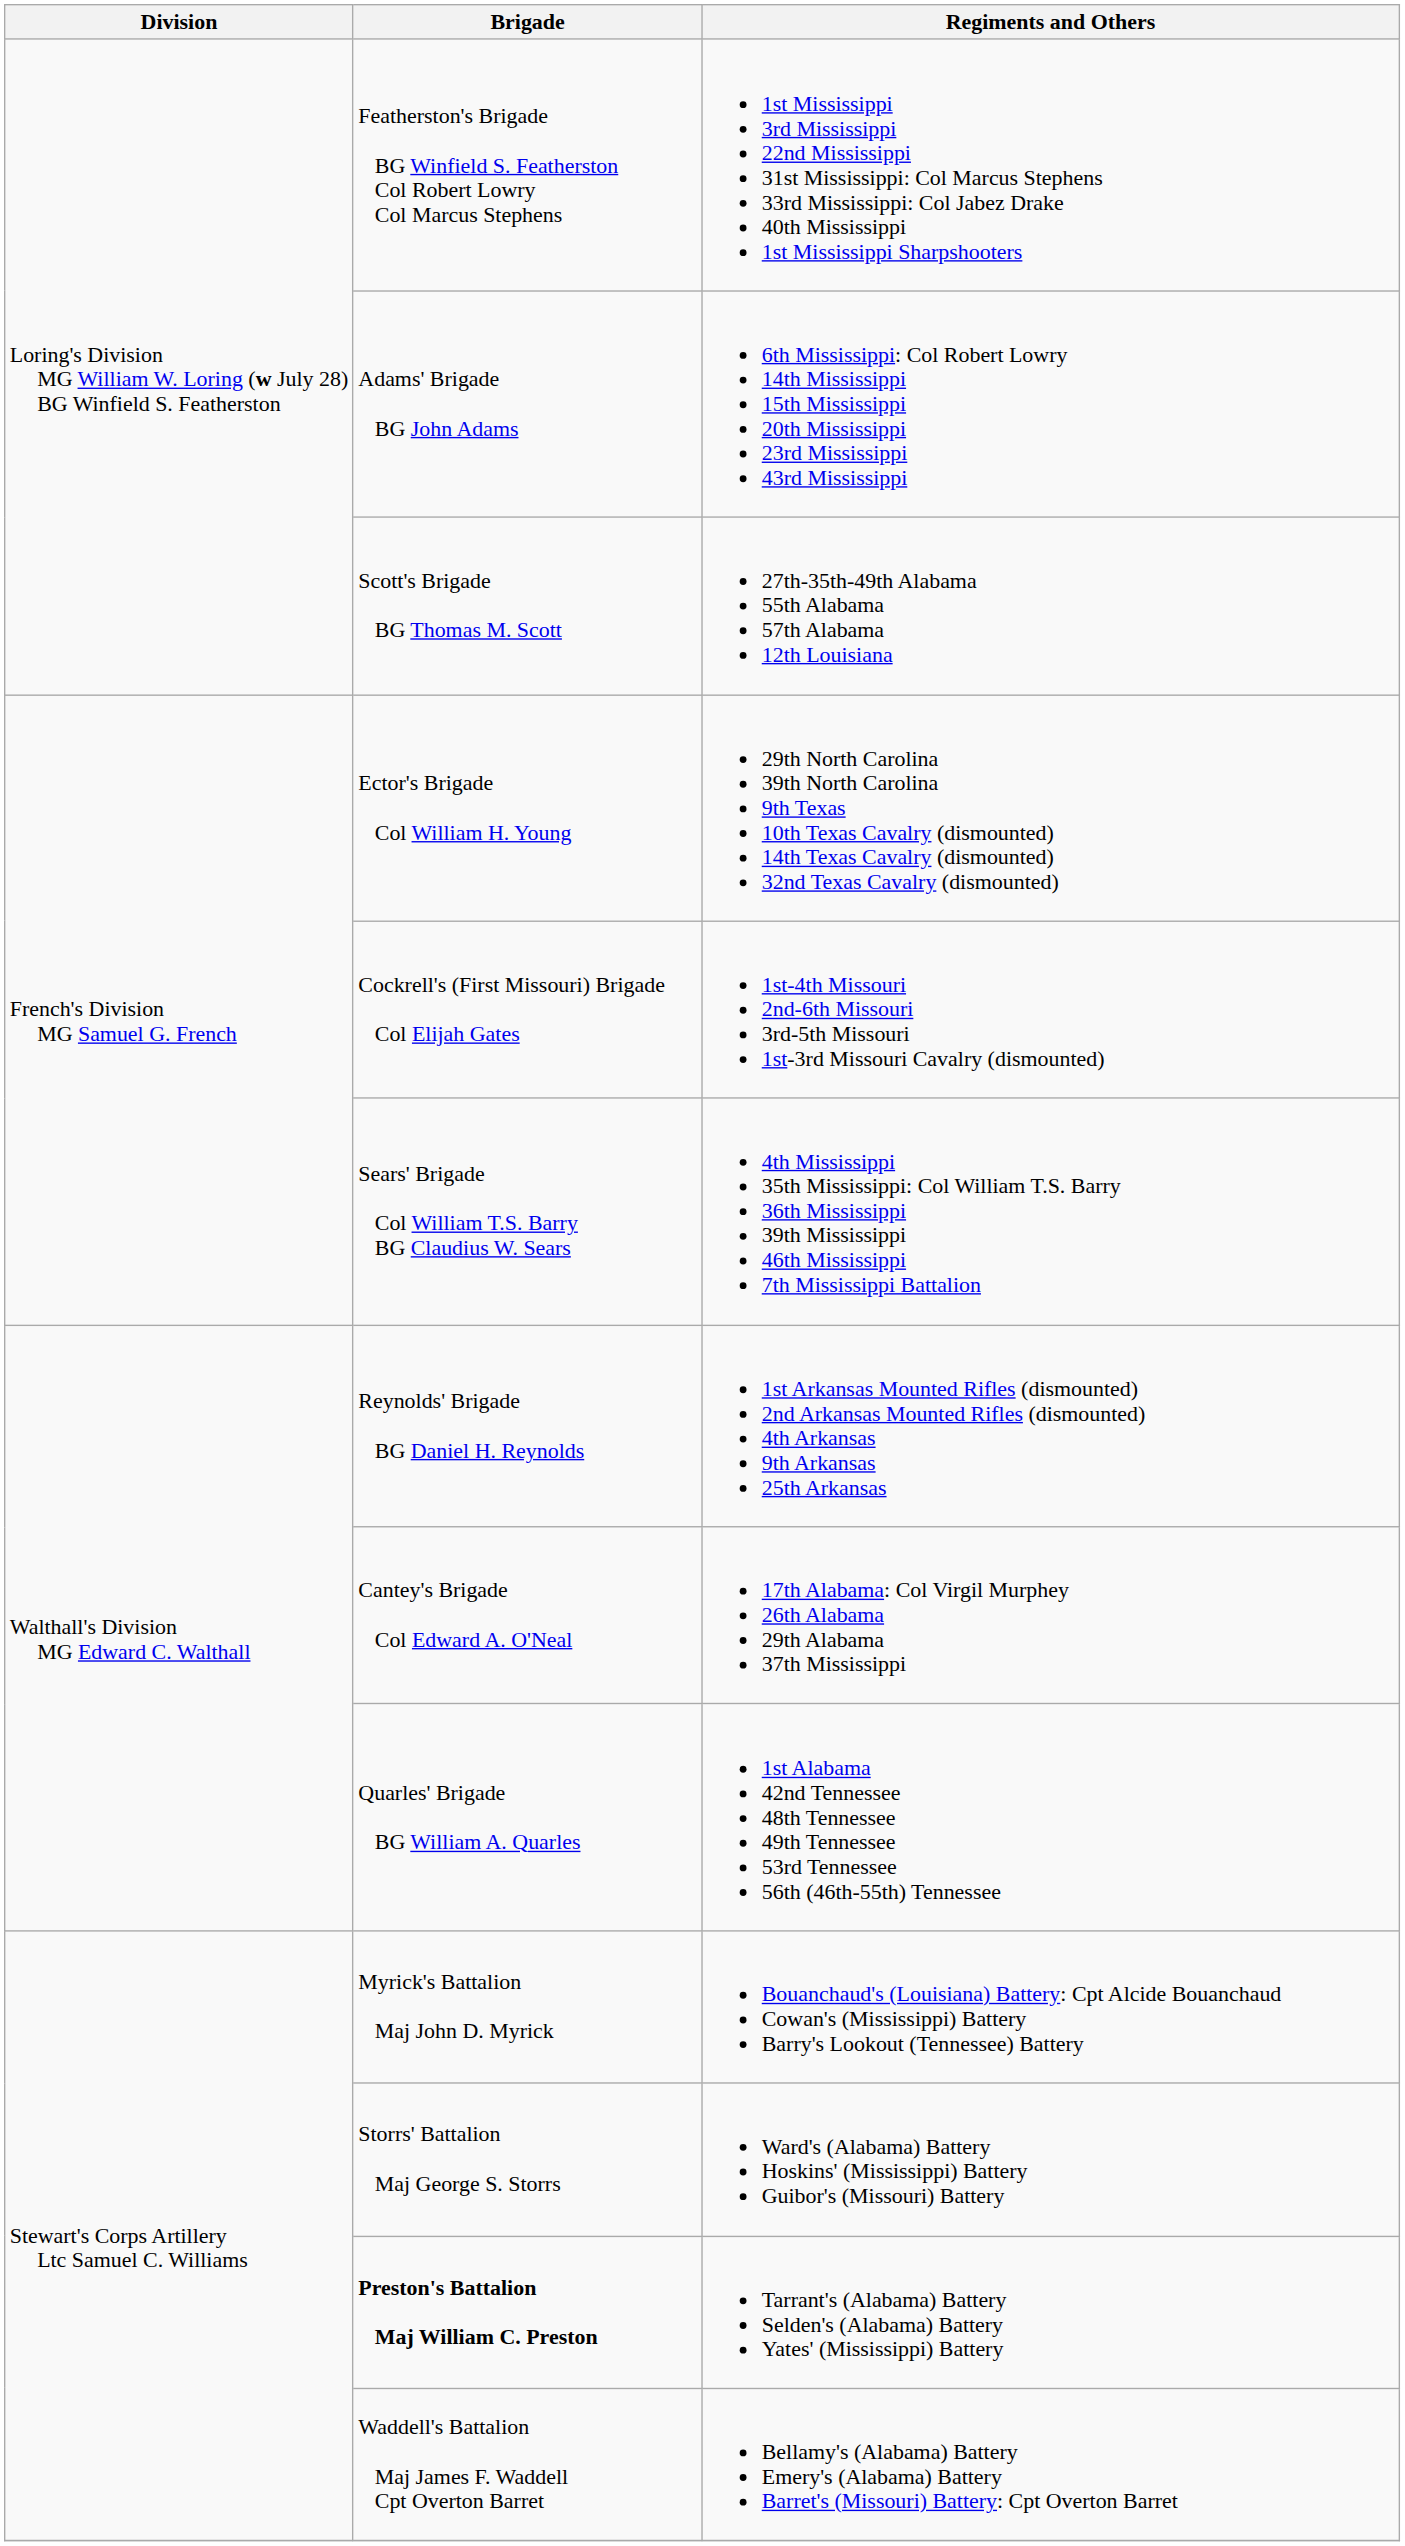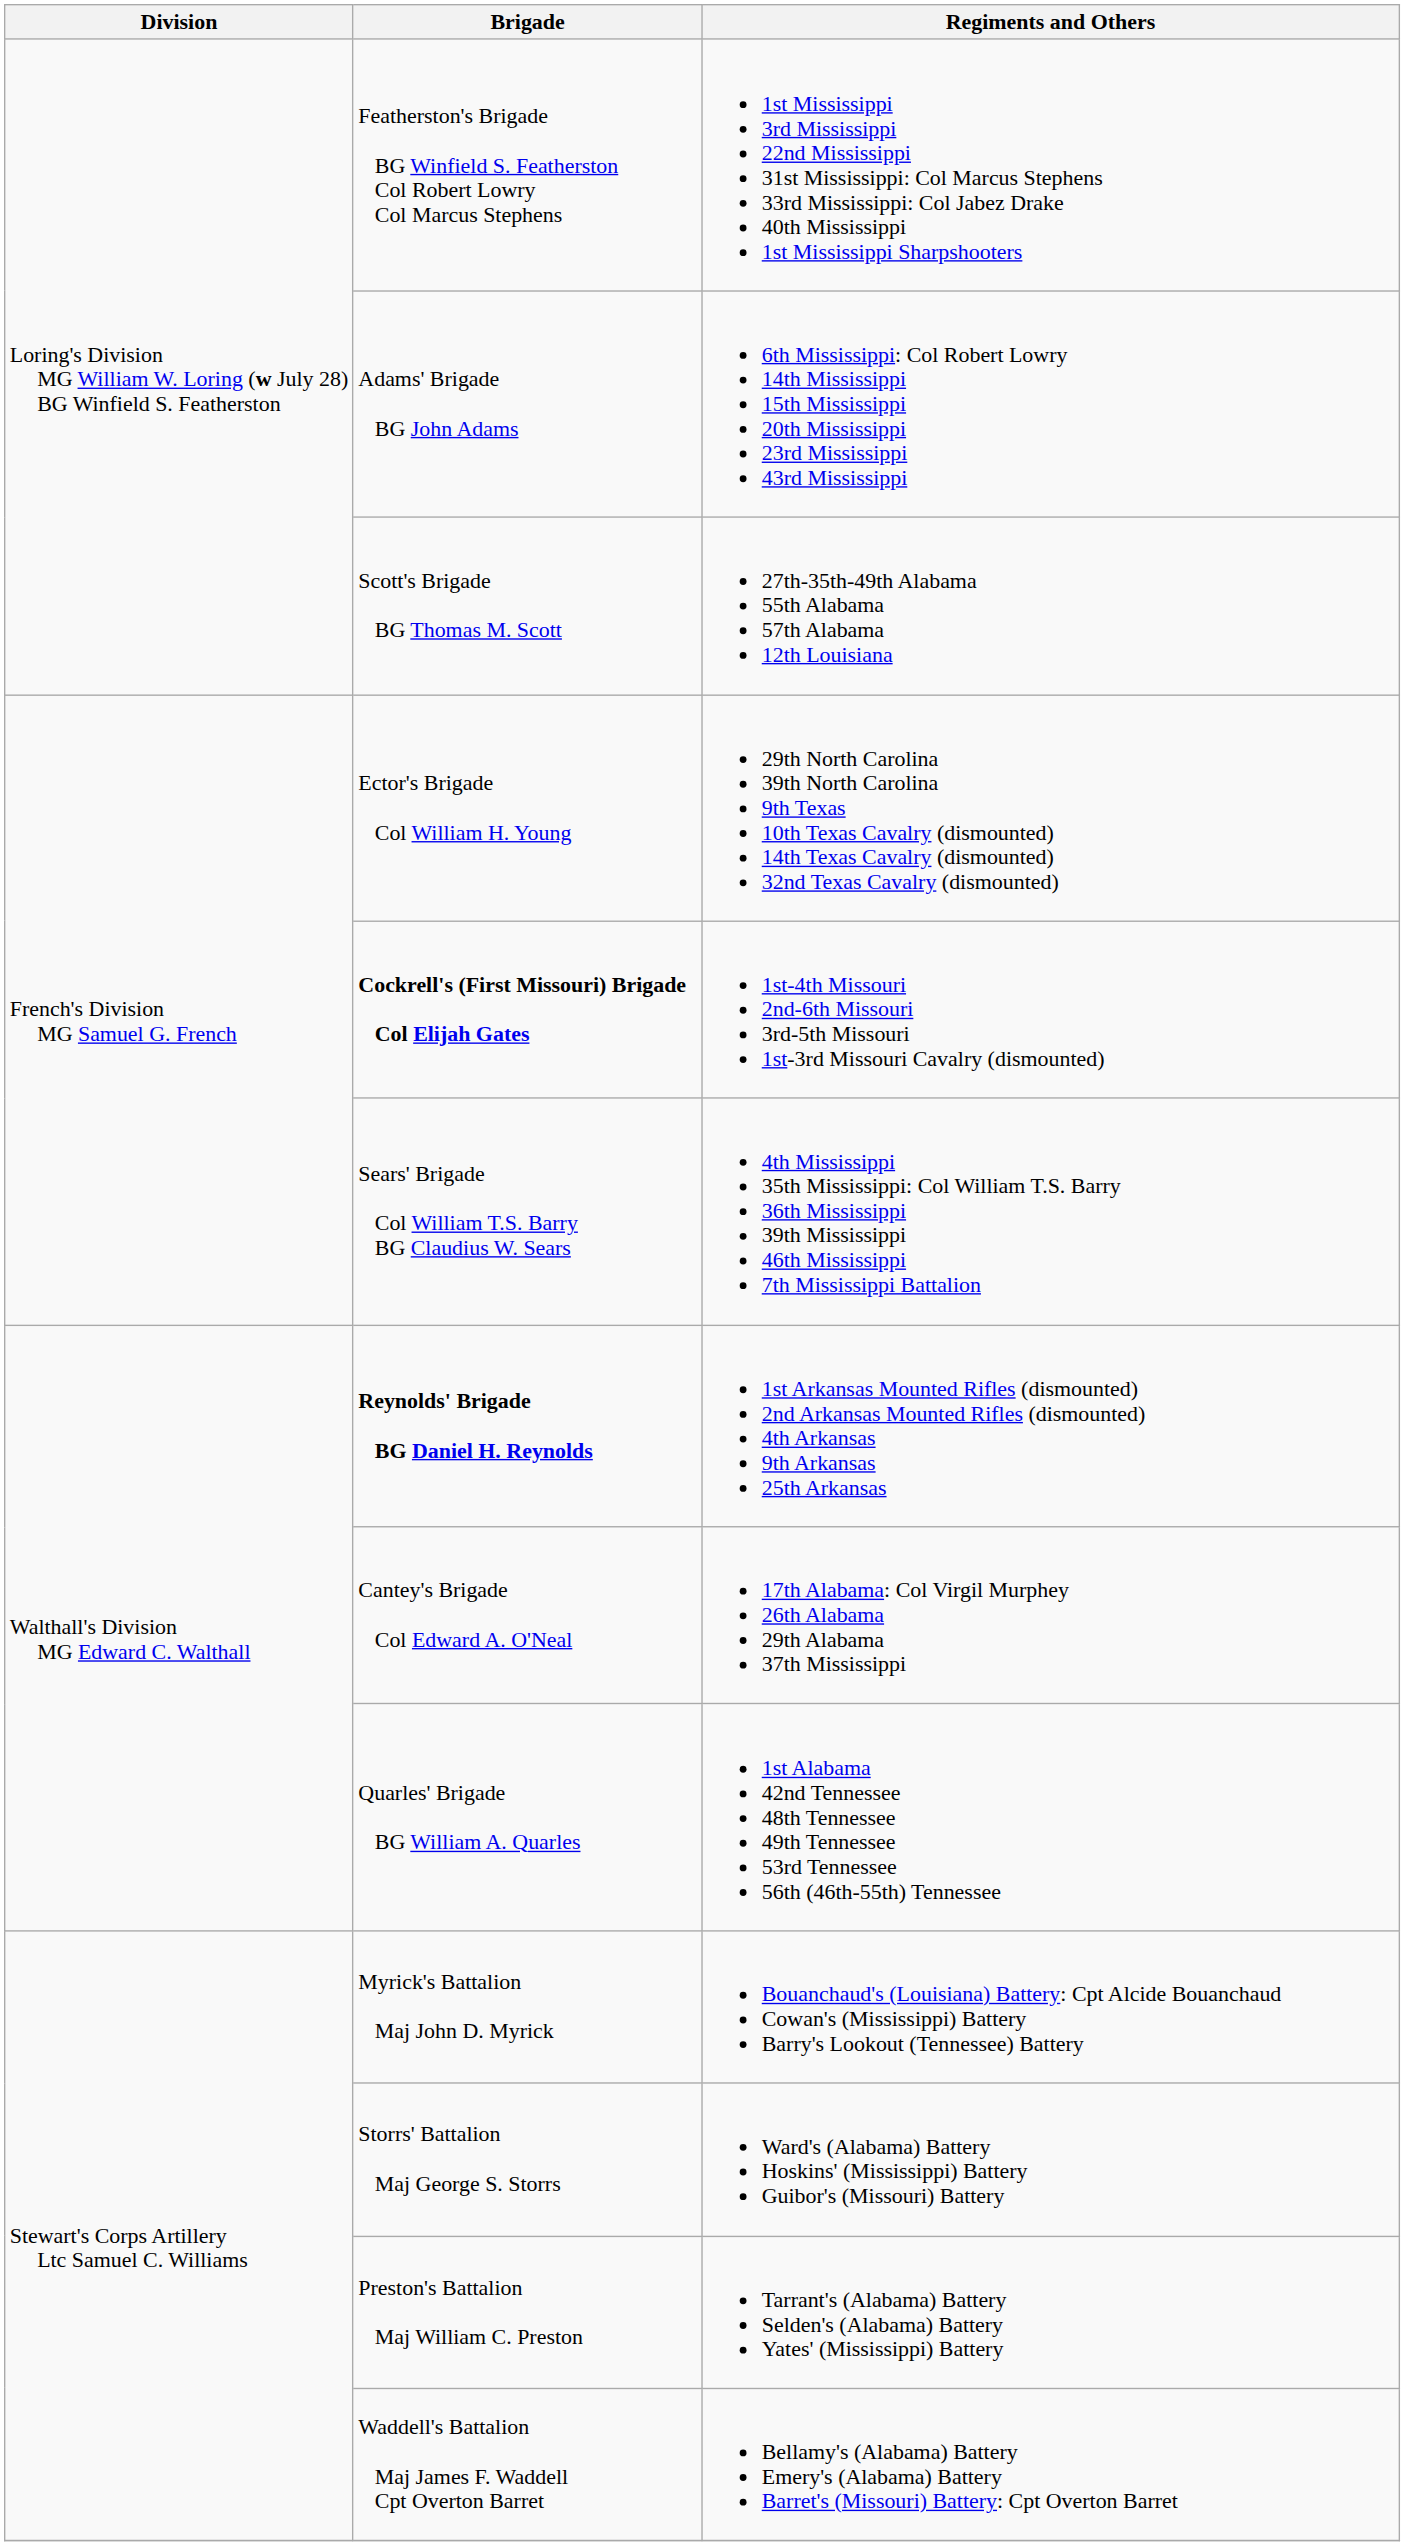(512, 1009) normal -> (522, 1009) bold
(471, 1425) normal -> (476, 1425) bold
(478, 2311) bold -> (471, 2311) normal
